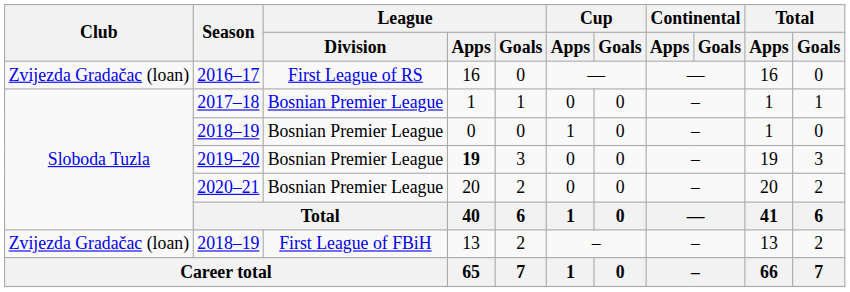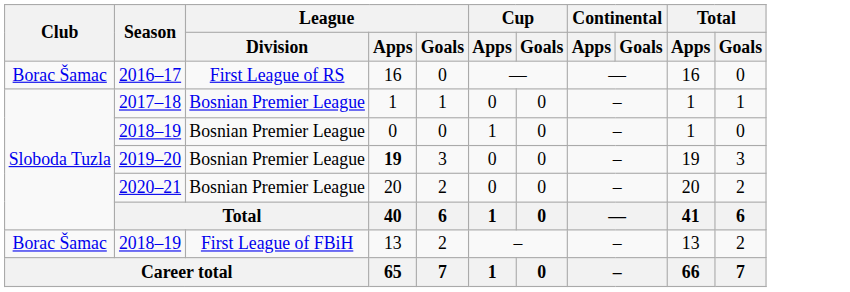(99, 74) Zvijezda Gradačac (loan) -> (60, 74) Borac Šamac
(99, 243) Zvijezda Gradačac (loan) -> (60, 243) Borac Šamac
